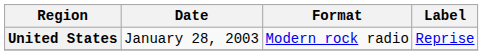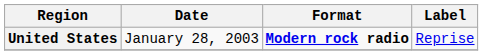(337, 39) normal -> (337, 39) bold
